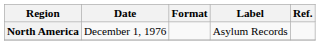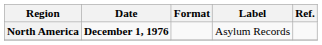(125, 31) normal -> (126, 31) bold
